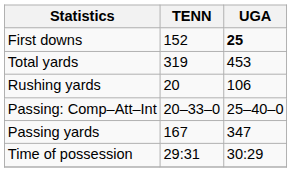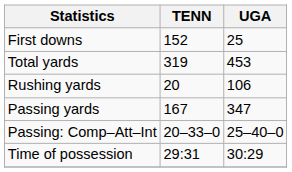(235, 39) bold -> (235, 39) normal
rows swapped: (54, 132) <-> (82, 108)
